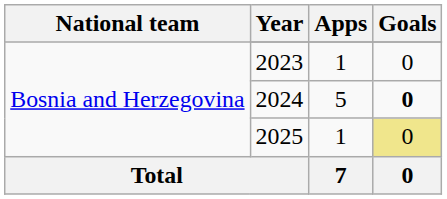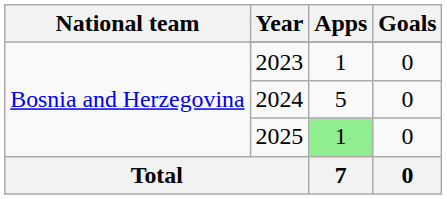(407, 99) bold -> (407, 99) normal
(341, 136) no background -> (341, 136) lightgreen background
(407, 136) khaki background -> (407, 136) no background
